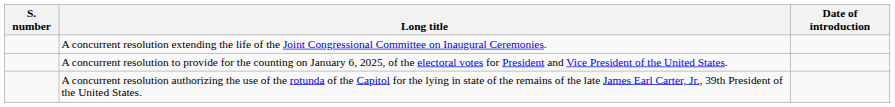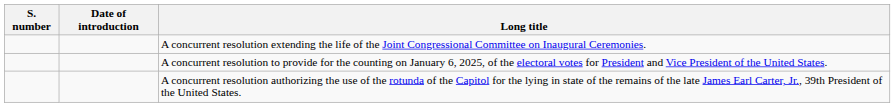columns swapped: (840, 19) <-> (425, 26)
